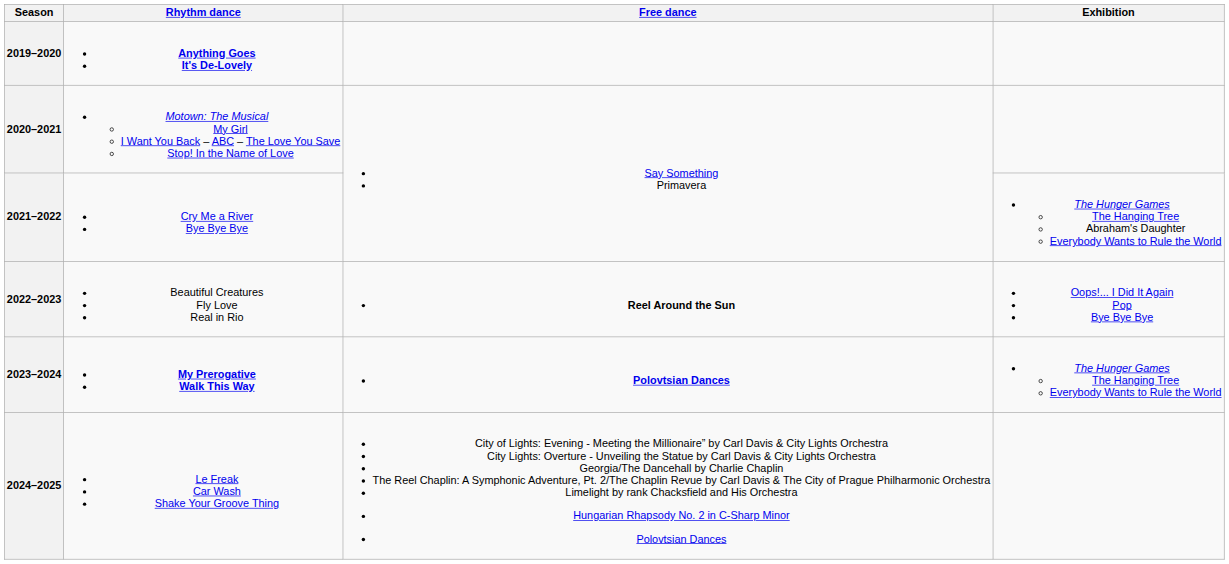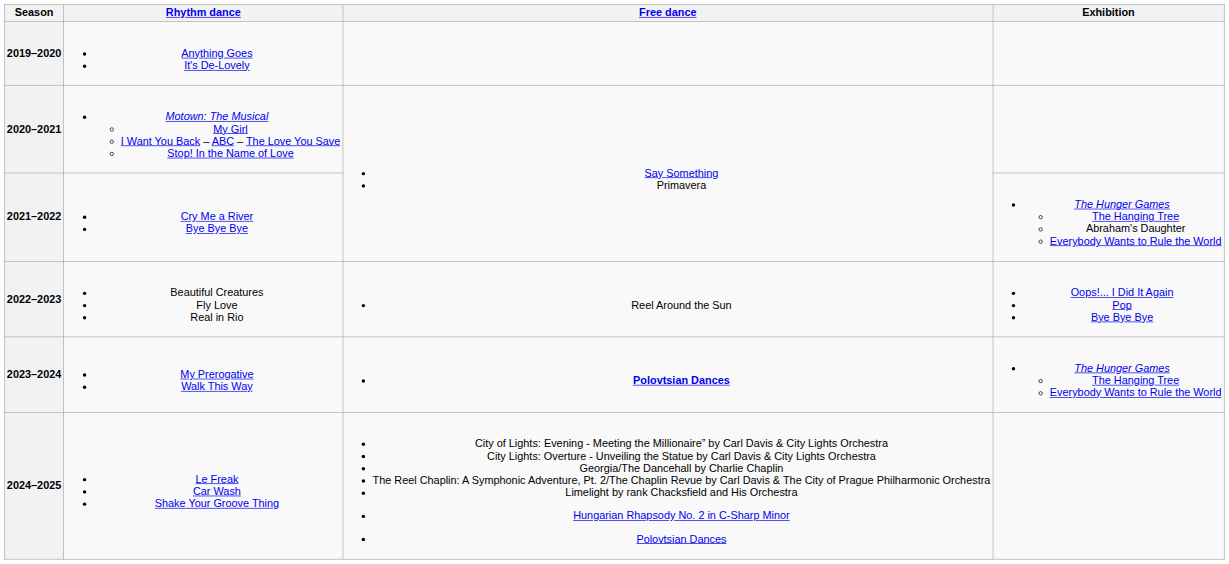(203, 59) bold -> (203, 59) normal
(668, 305) bold -> (668, 305) normal
(203, 381) bold -> (203, 381) normal
